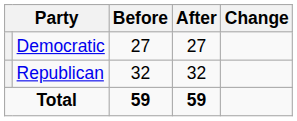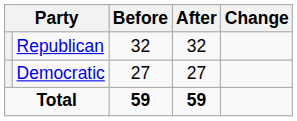rows swapped: (60, 73) <-> (61, 45)
